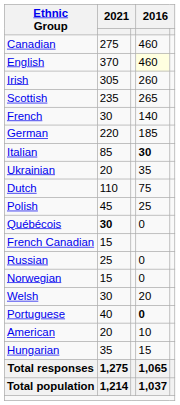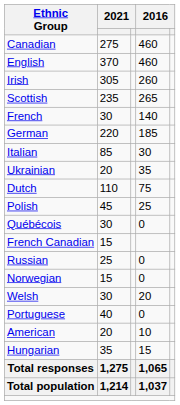(148, 62) lightyellow background -> (148, 62) no background
(145, 152) bold -> (145, 152) normal
(106, 224) bold -> (106, 224) normal
(142, 314) bold -> (142, 314) normal
